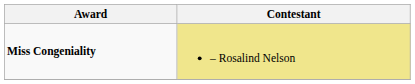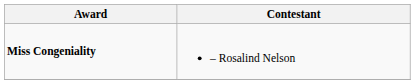(294, 58) khaki background -> (294, 58) no background
